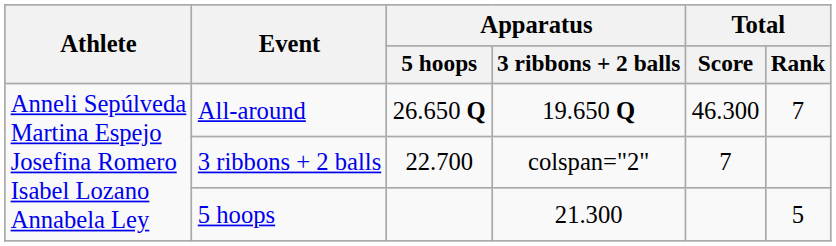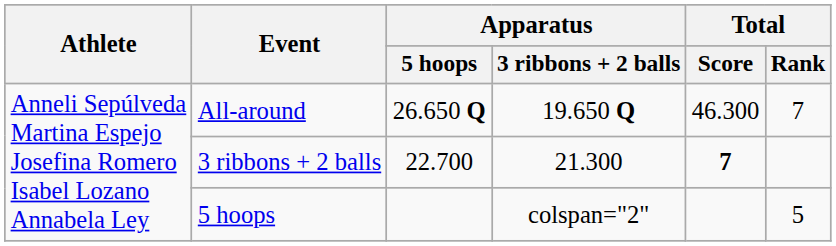(589, 162) colspan="2" -> (589, 162) 21.300
(725, 162) normal -> (725, 162) bold
(589, 214) 21.300 -> (589, 214) colspan="2"
